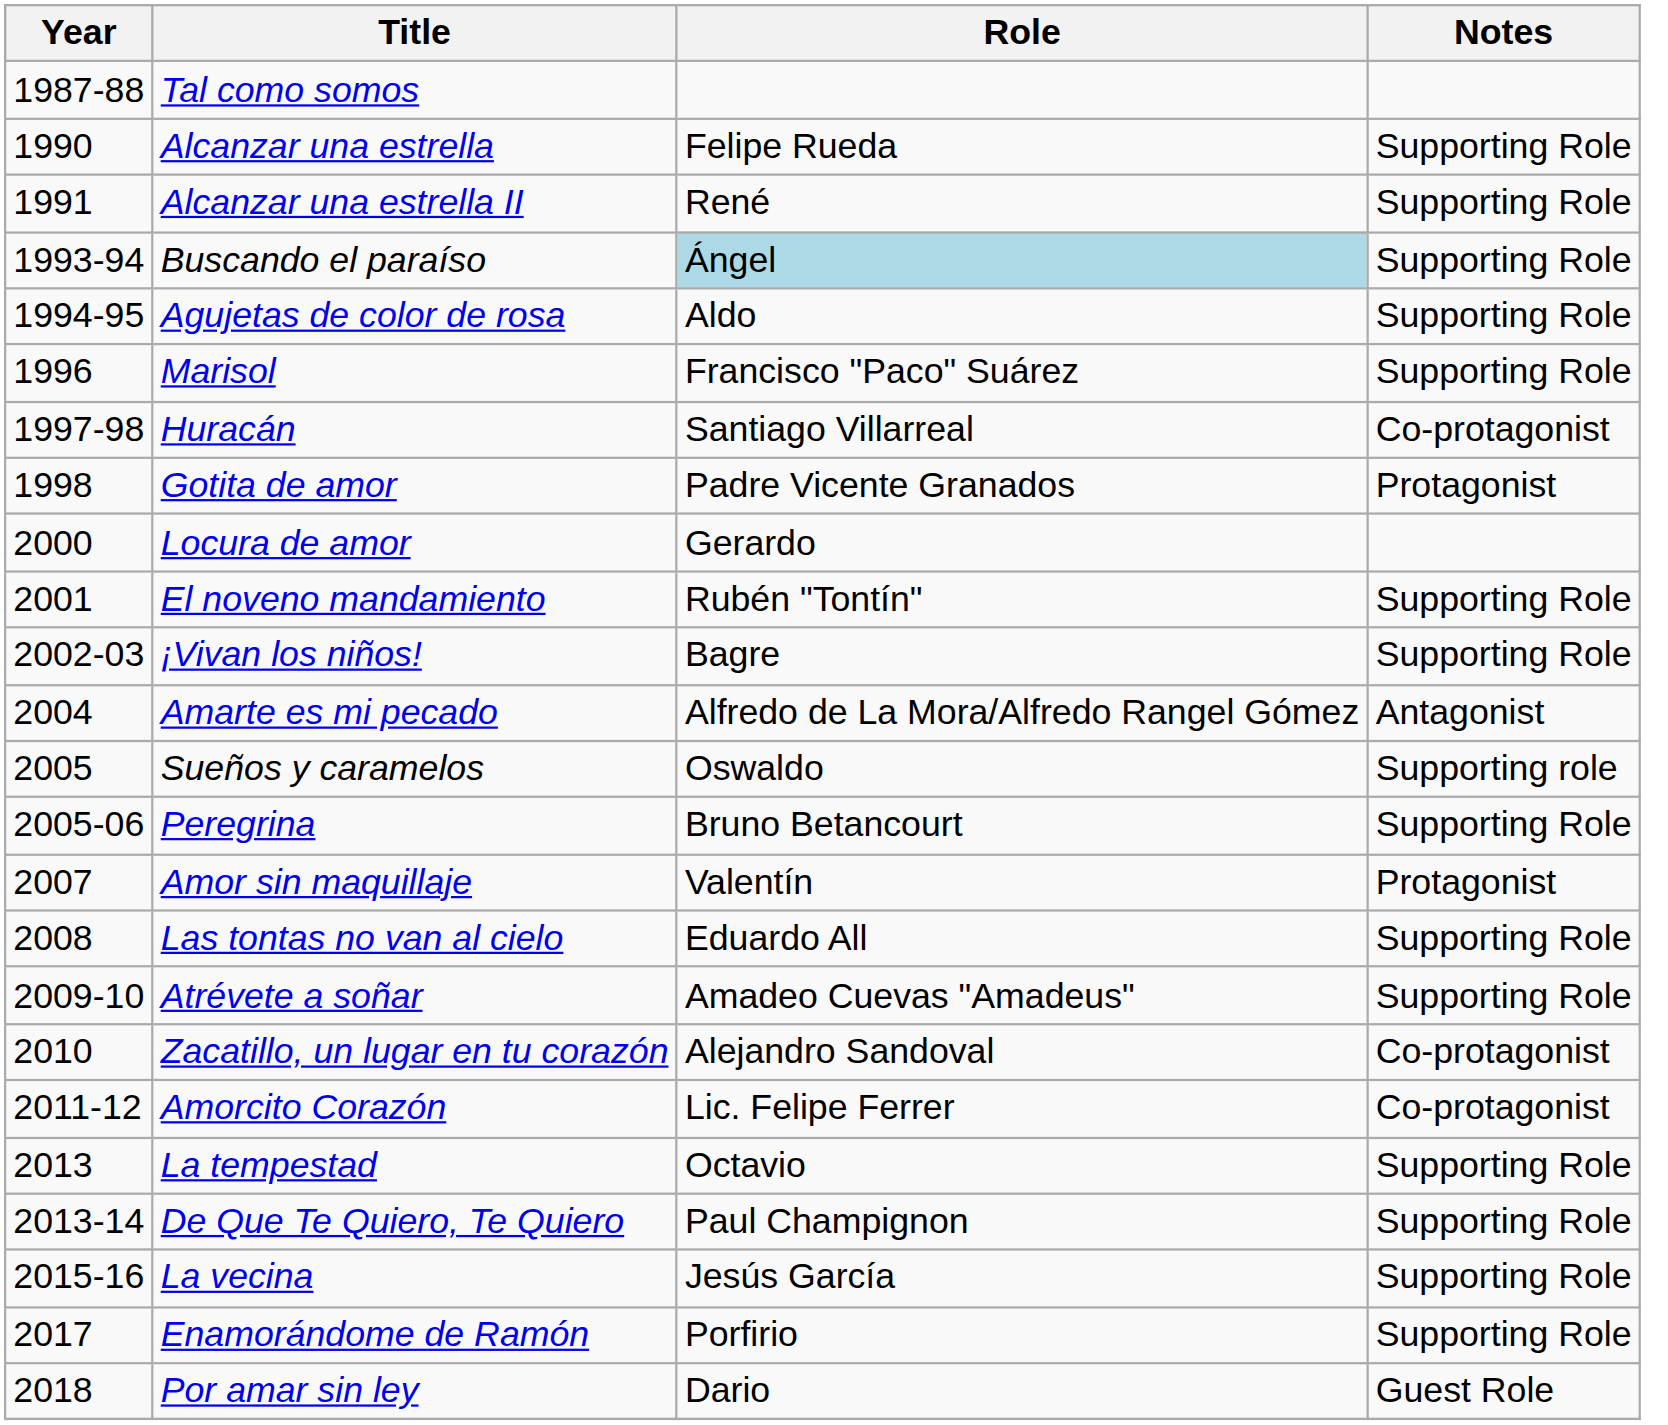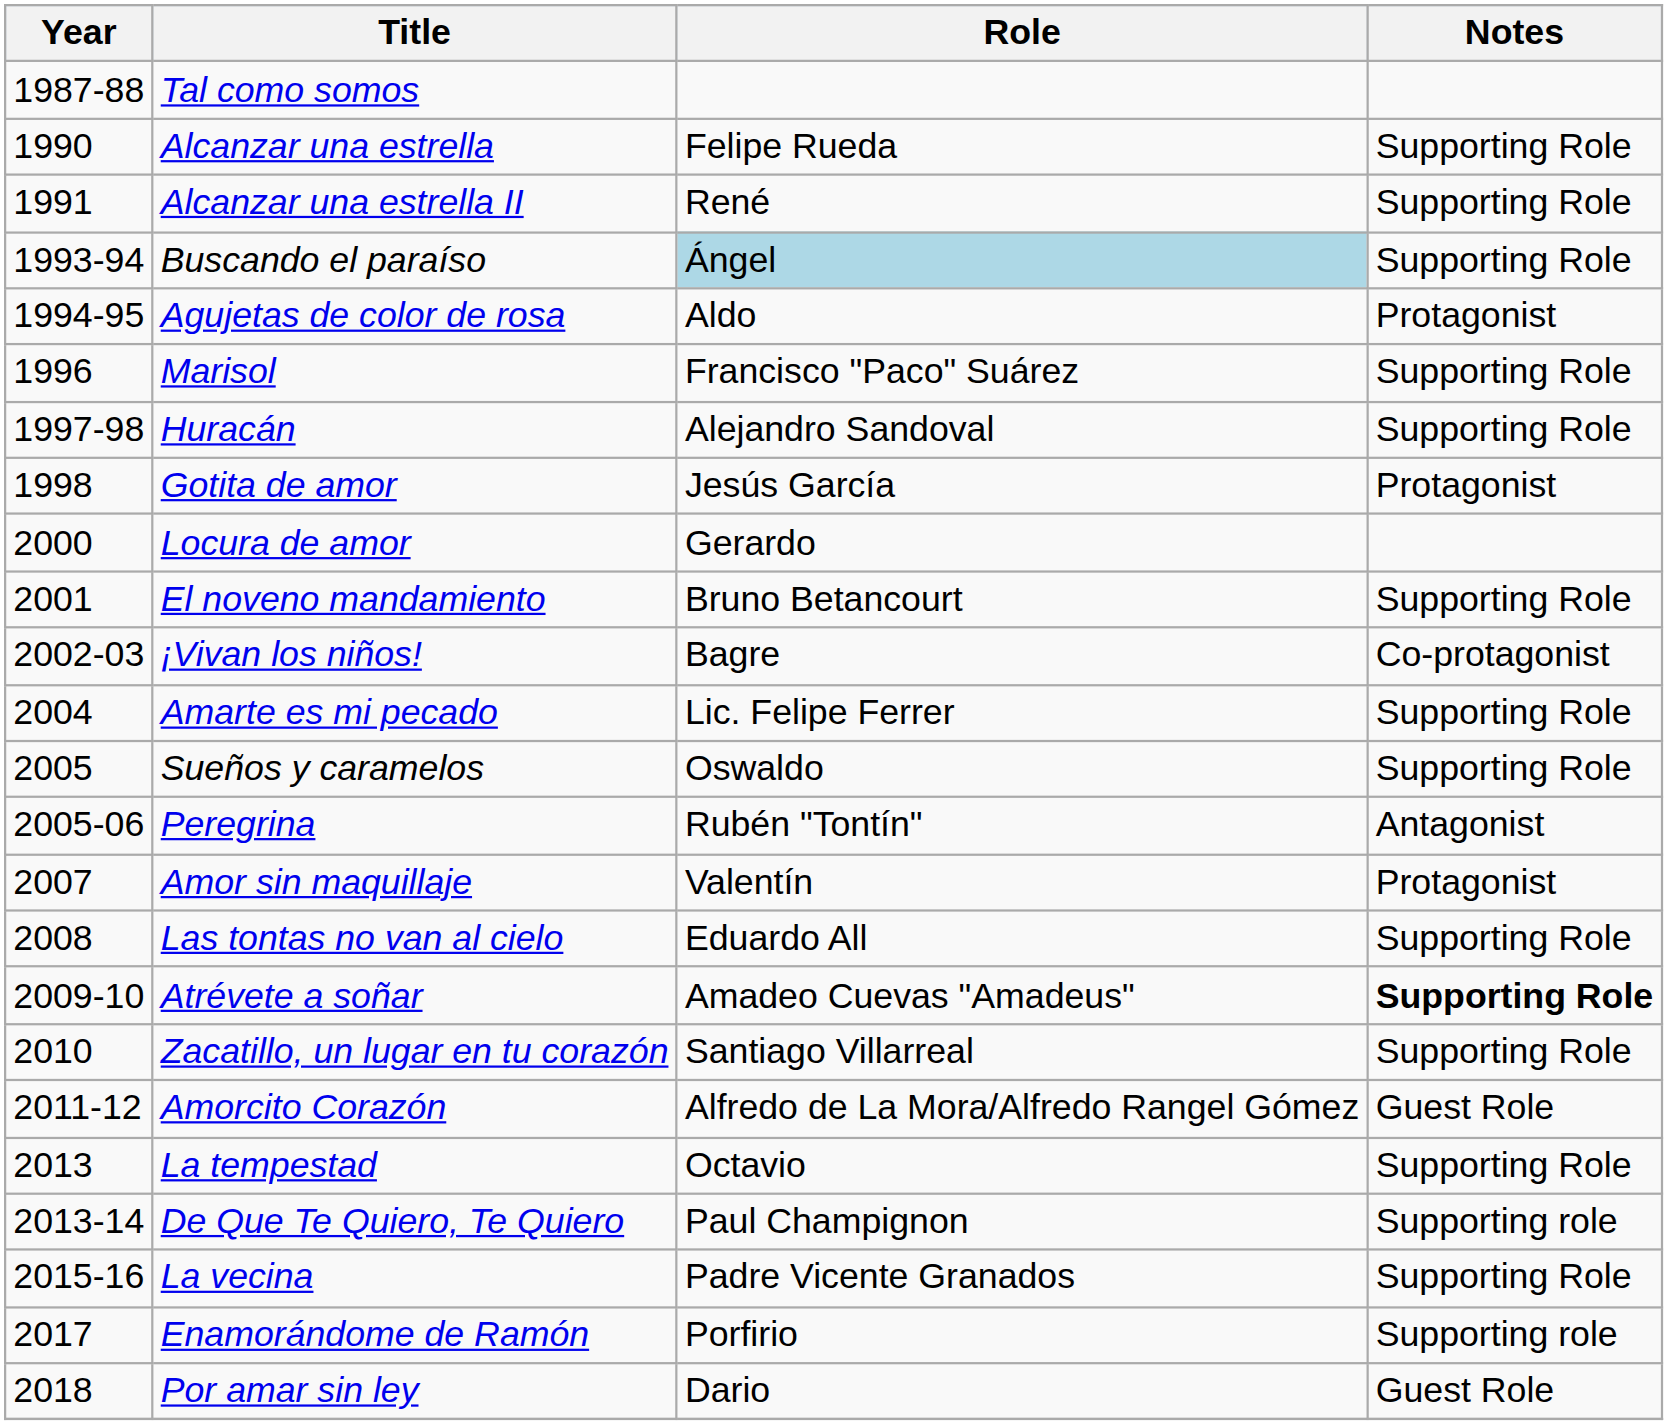(1504, 315) Supporting Role -> (1466, 315) Protagonist
(829, 428) Santiago Villarreal -> (840, 428) Alejandro Sandoval
(1493, 428) Co-protagonist -> (1504, 428) Supporting Role
(880, 485) Padre Vicente Granados -> (790, 485) Jesús García
(804, 598) Rubén "Tontín" -> (824, 598) Bruno Betancourt
(1504, 655) Supporting Role -> (1493, 655) Co-protagonist
(1022, 711) Alfredo de La Mora/Alfredo Rangel Gómez -> (820, 711) Lic. Felipe Ferrer
(1460, 711) Antagonist -> (1504, 711) Supporting Role
(1497, 768) Supporting role -> (1504, 768) Supporting Role
(824, 825) Bruno Betancourt -> (804, 825) Rubén "Tontín"
(1504, 825) Supporting Role -> (1460, 825) Antagonist
(1504, 994) normal -> (1514, 994) bold
(840, 1051) Alejandro Sandoval -> (829, 1051) Santiago Villarreal
(1493, 1051) Co-protagonist -> (1504, 1051) Supporting Role
(820, 1107) Lic. Felipe Ferrer -> (1022, 1107) Alfredo de La Mora/Alfredo Rangel Gómez
(1493, 1107) Co-protagonist -> (1465, 1107) Guest Role
(1504, 1221) Supporting Role -> (1497, 1221) Supporting role
(790, 1277) Jesús García -> (880, 1277) Padre Vicente Granados
(1504, 1334) Supporting Role -> (1497, 1334) Supporting role
